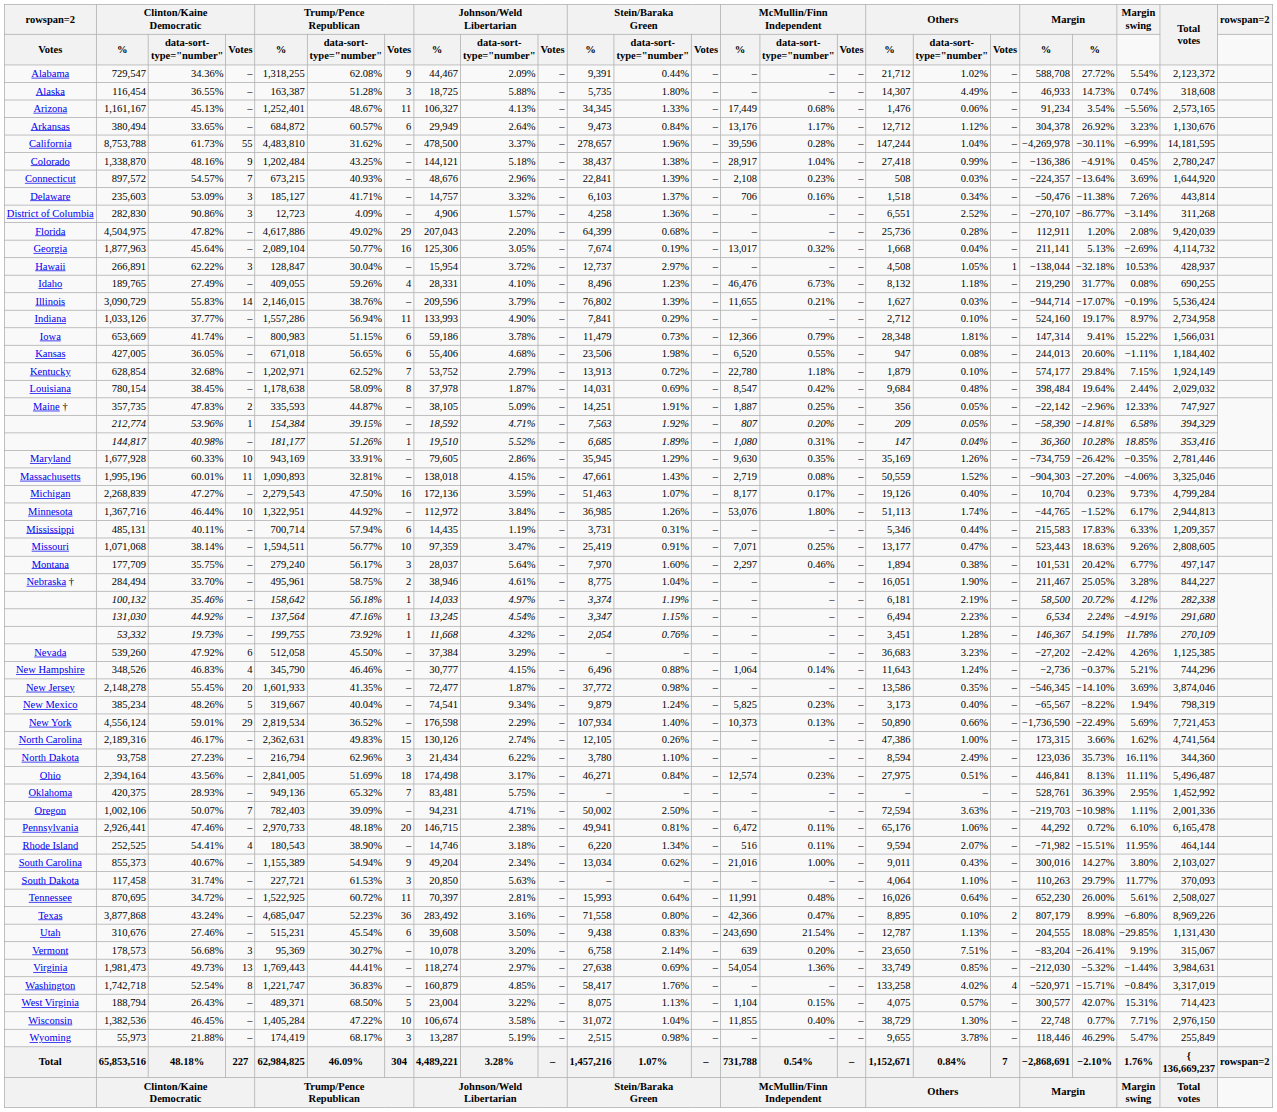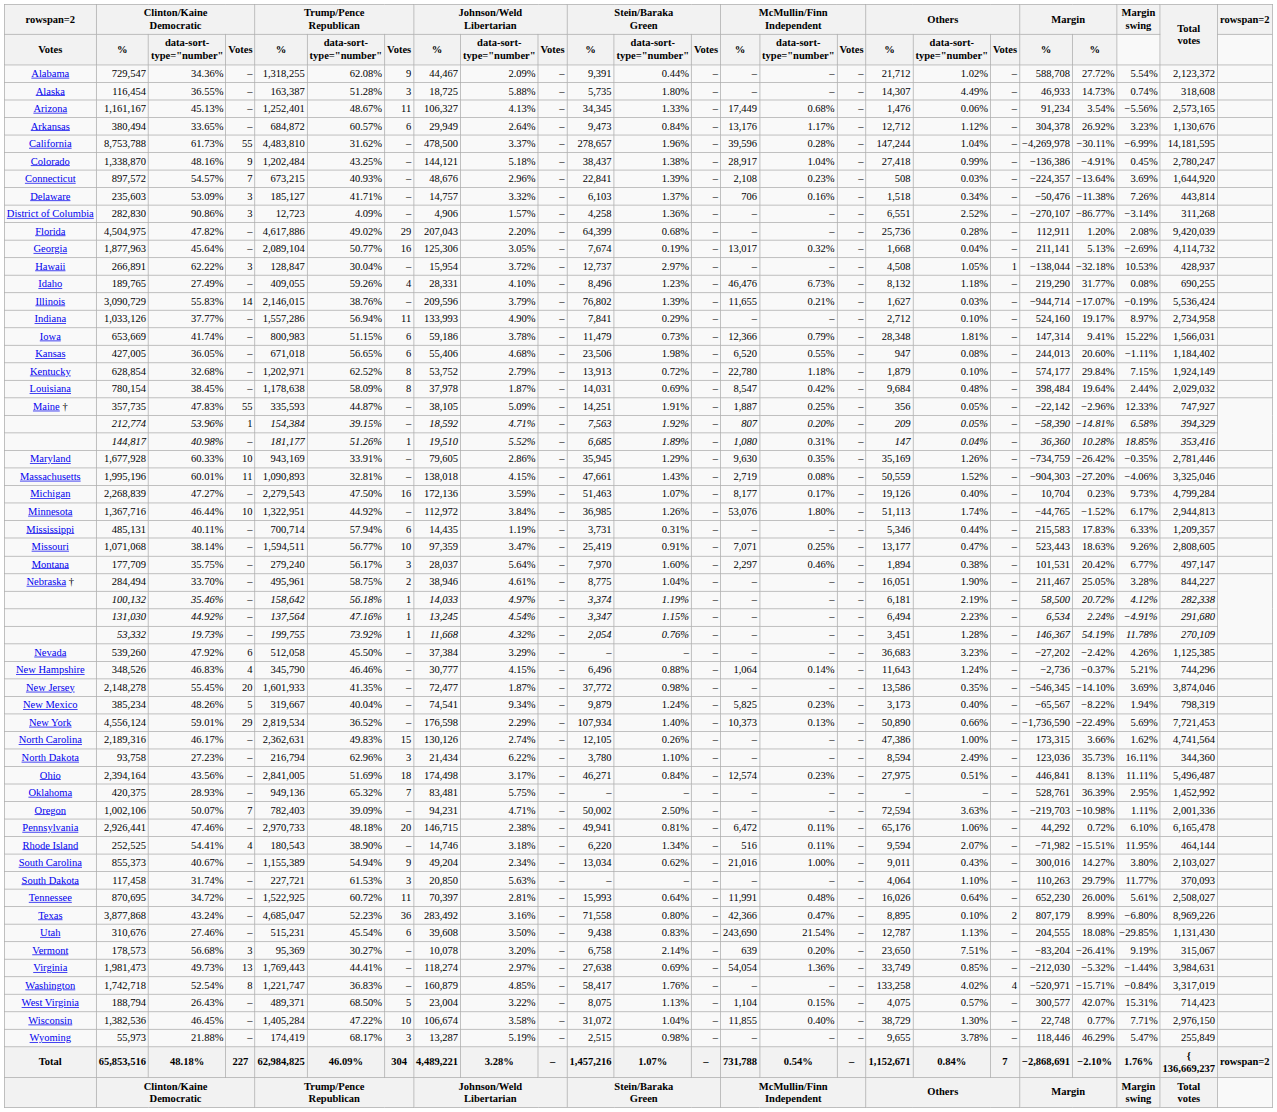(409, 372) 7 -> (409, 372) 8
(250, 407) 2 -> (247, 407) 55
